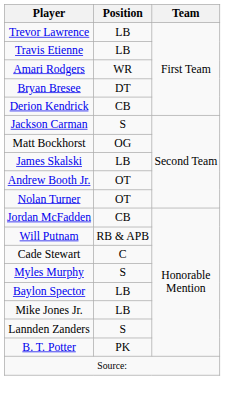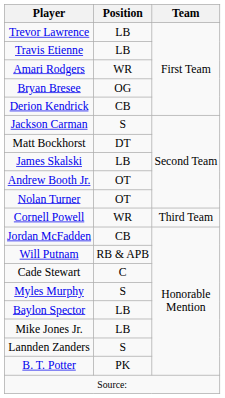(123, 87) DT -> (123, 87) OG
(123, 143) OG -> (123, 143) DT
+ row: (49, 217)
